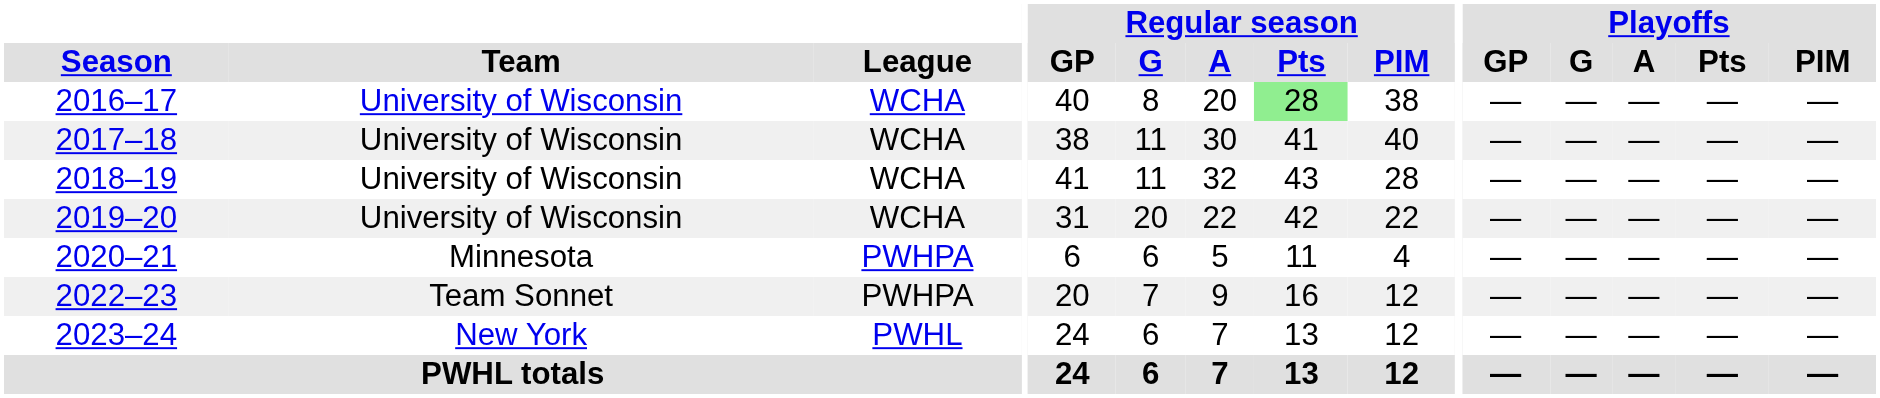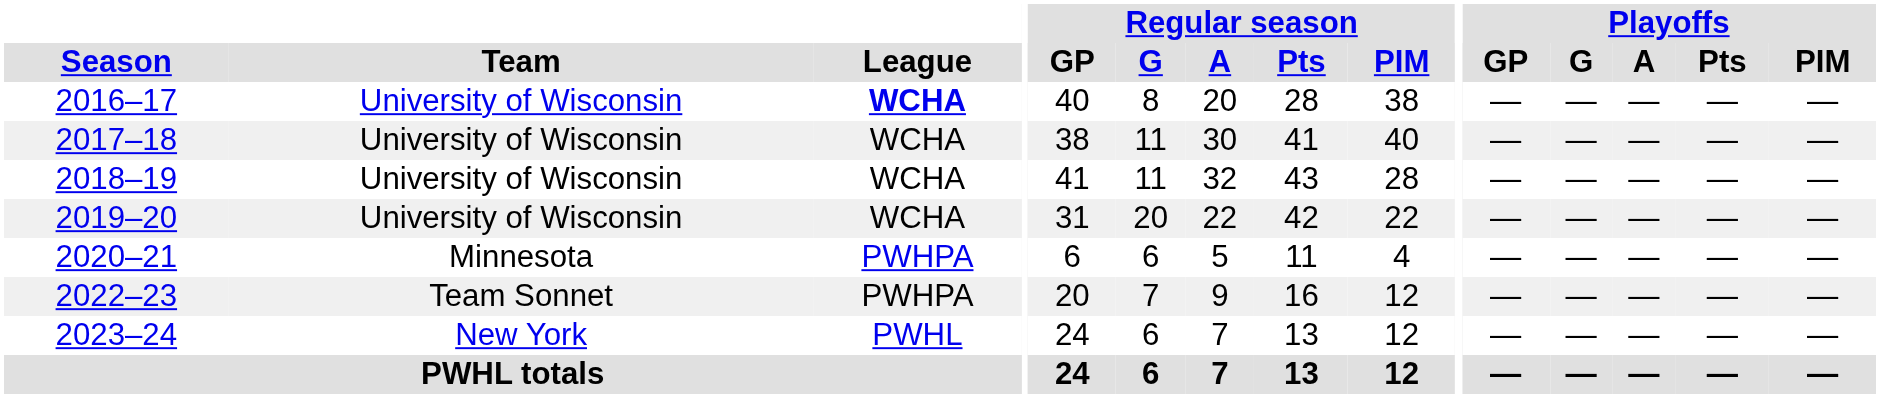(917, 101) normal -> (917, 101) bold
(1301, 101) lightgreen background -> (1301, 101) no background
